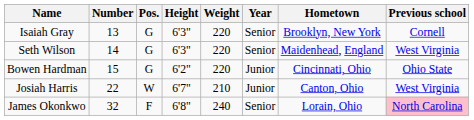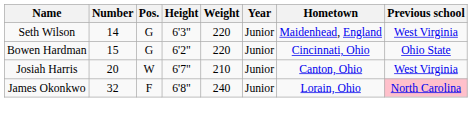- row: (47, 32)
(260, 50) Senior -> (259, 32) Junior
(113, 87) 22 -> (113, 69) 20
(260, 106) Senior -> (259, 87) Junior
